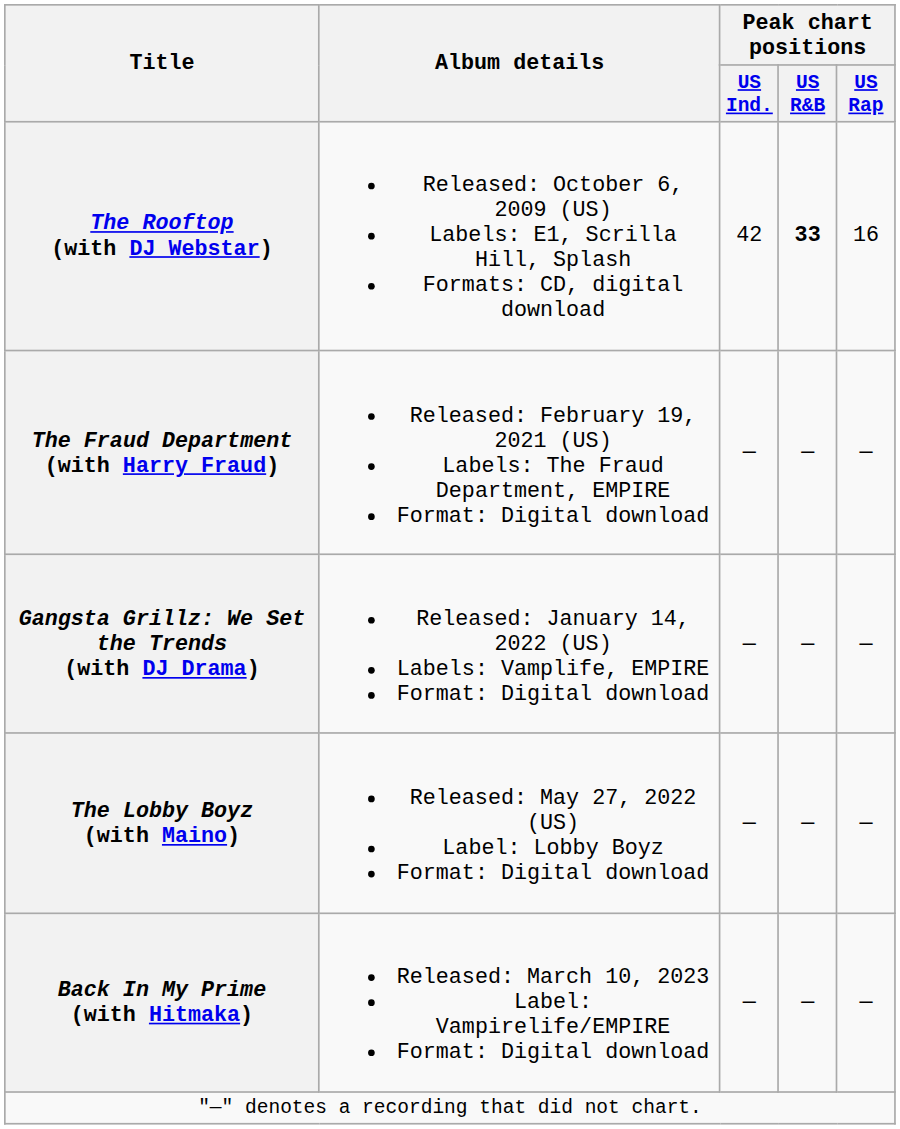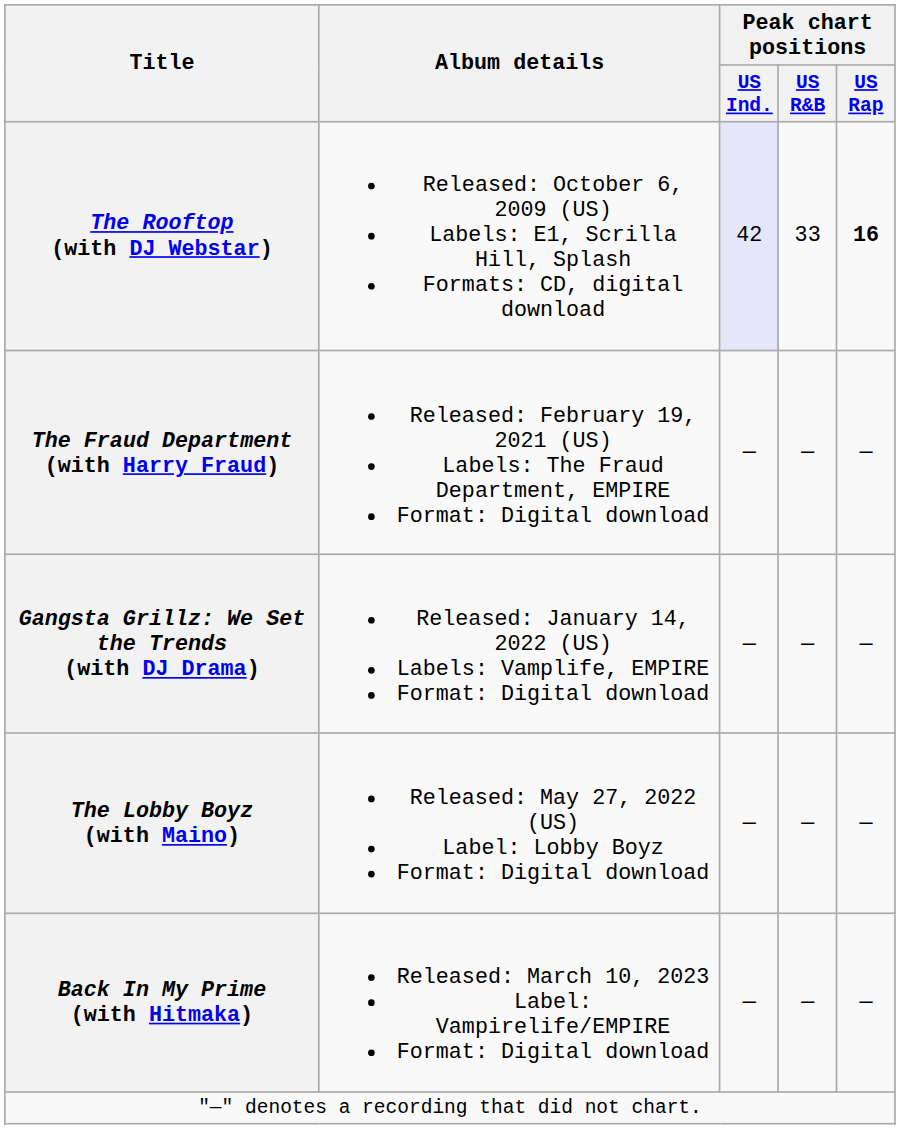(749, 236) no background -> (749, 236) lavender background
(808, 236) bold -> (808, 236) normal
(866, 236) normal -> (866, 236) bold
